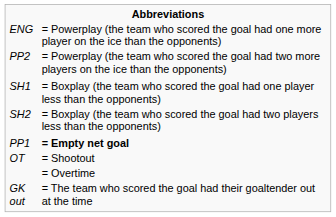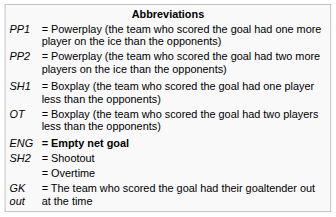(21, 30) ENG -> (20, 30) PP1
(20, 114) SH2 -> (17, 114) OT
(20, 144) PP1 -> (21, 144) ENG
(17, 159) OT -> (20, 159) SH2
